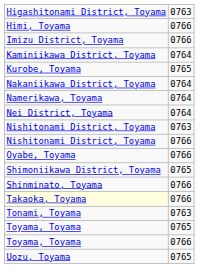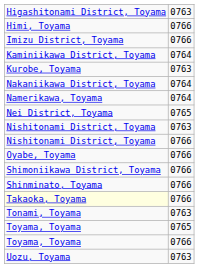(181, 69) 0765 -> (181, 69) 0763
(181, 112) 0764 -> (181, 112) 0765
(181, 170) 0765 -> (181, 170) 0766
(181, 256) 0765 -> (181, 256) 0763
